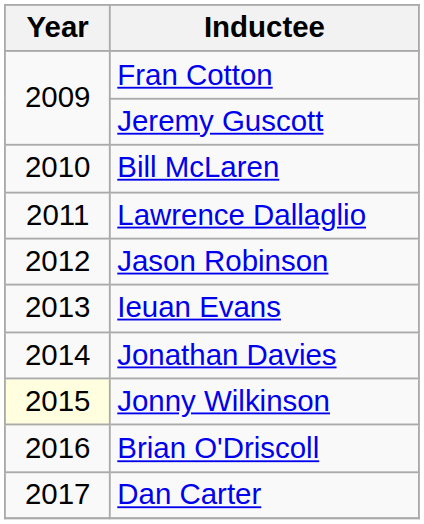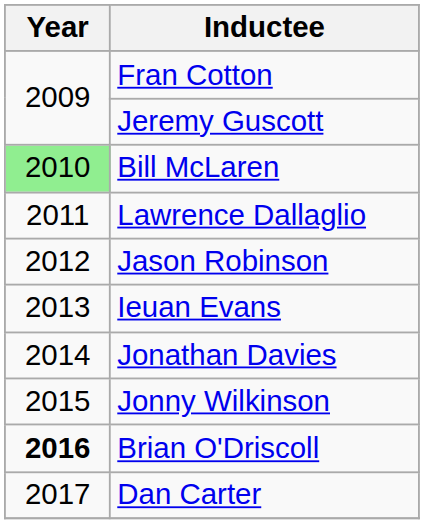(58, 167) no background -> (58, 167) lightgreen background
(58, 401) lightyellow background -> (58, 401) no background
(58, 448) normal -> (58, 448) bold
